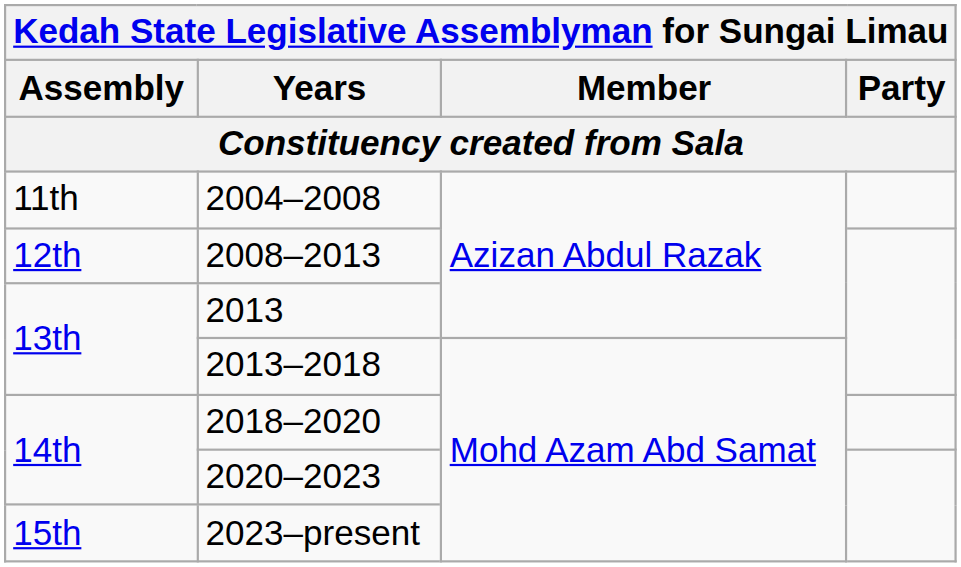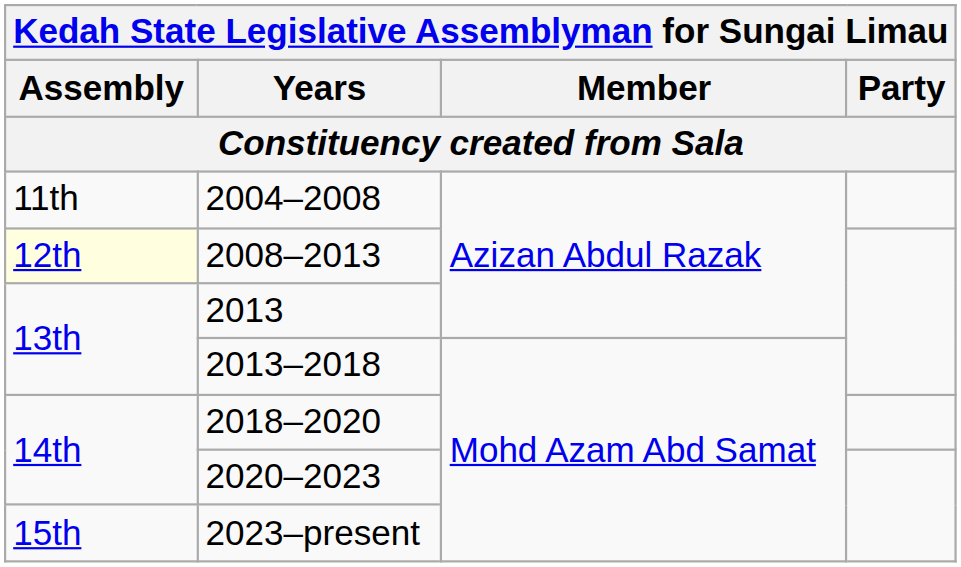(47, 254) no background -> (47, 254) lightyellow background
